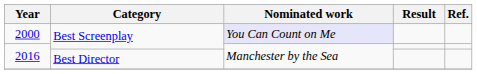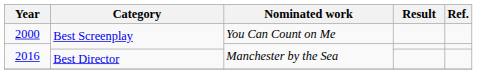(281, 33) lavender background -> (281, 33) no background
